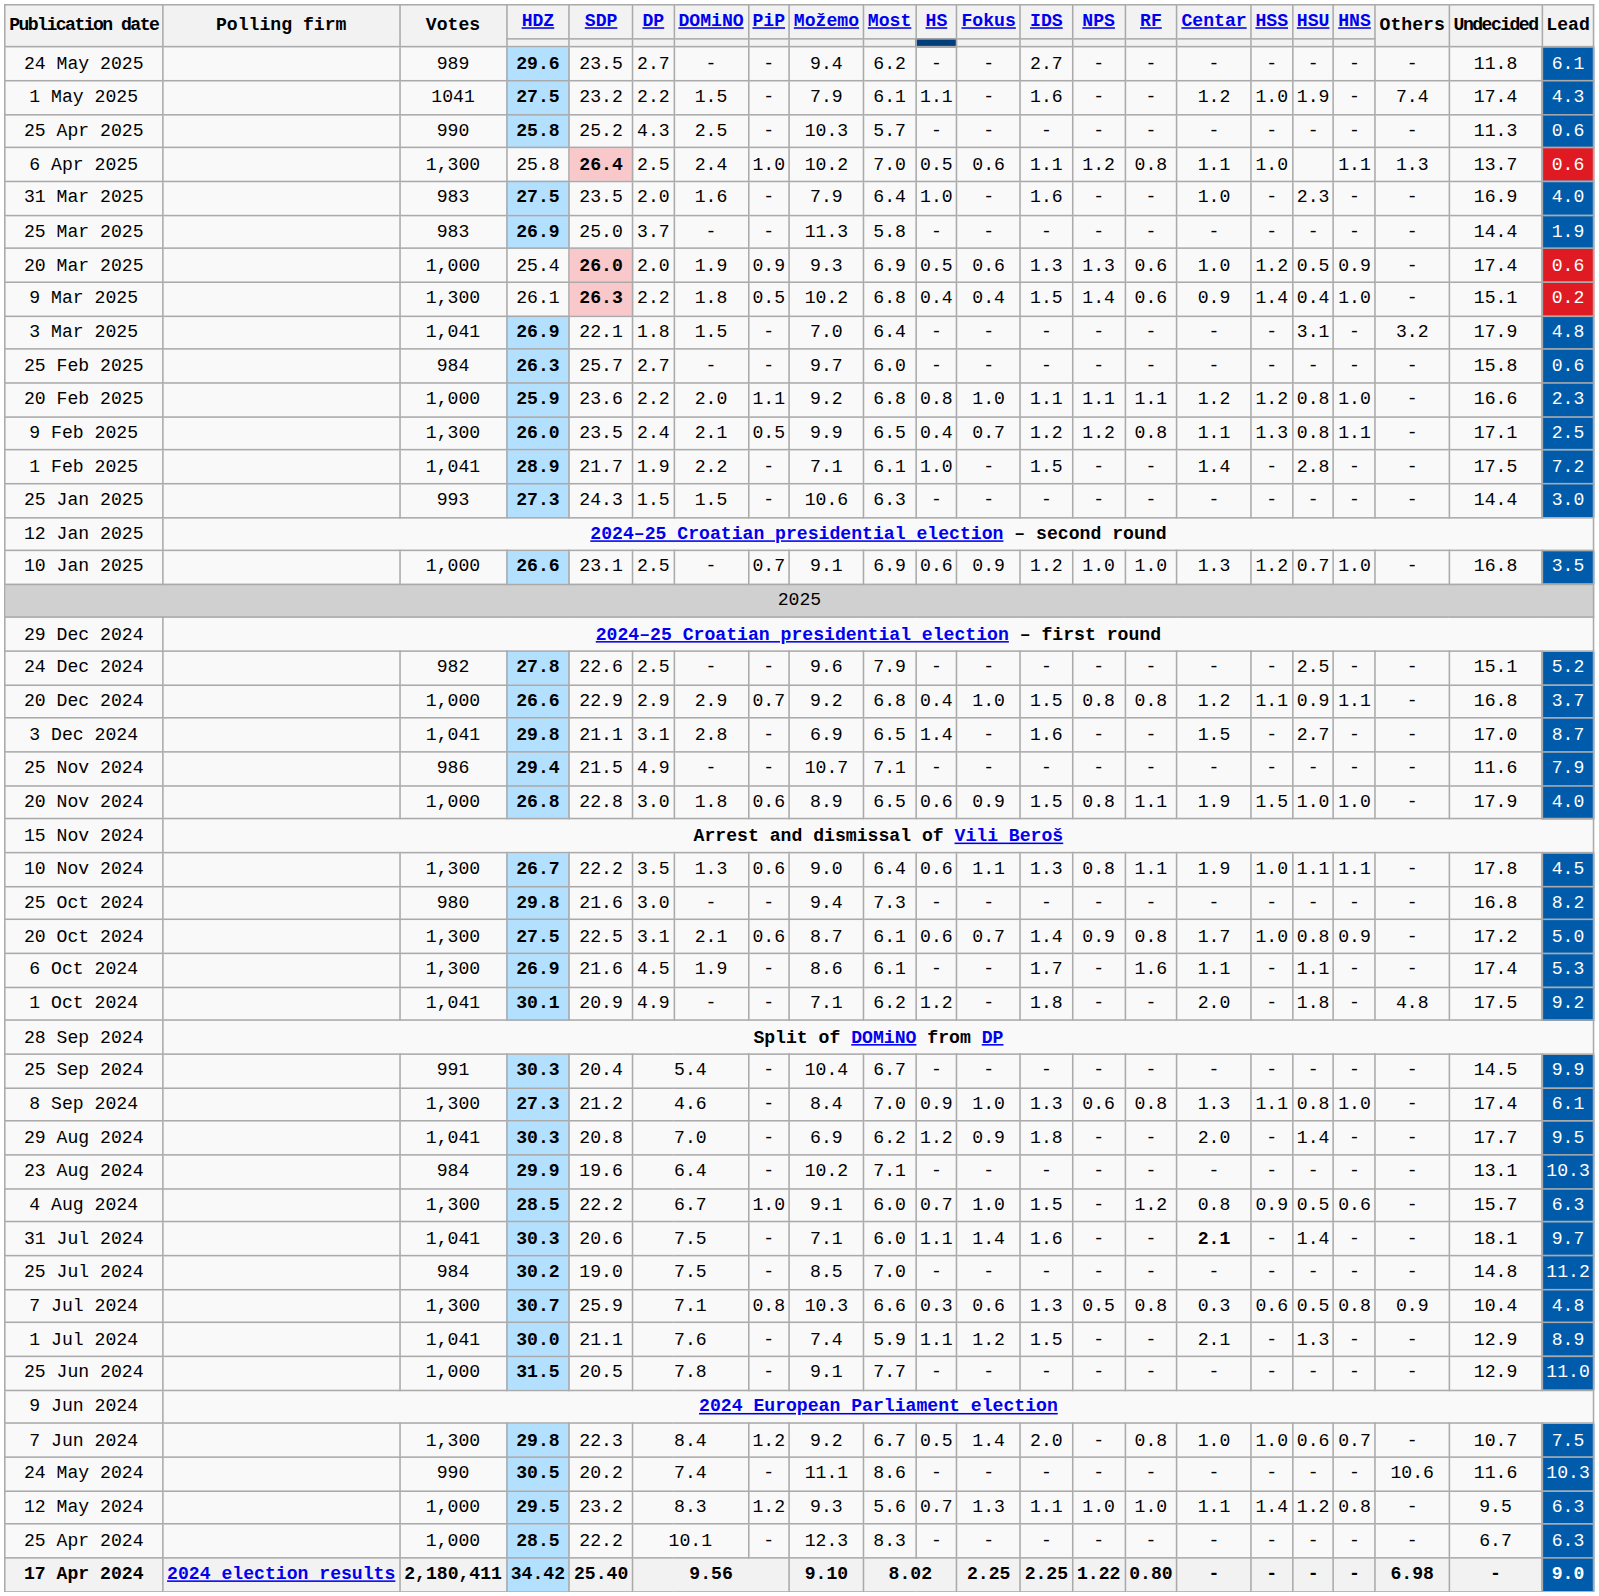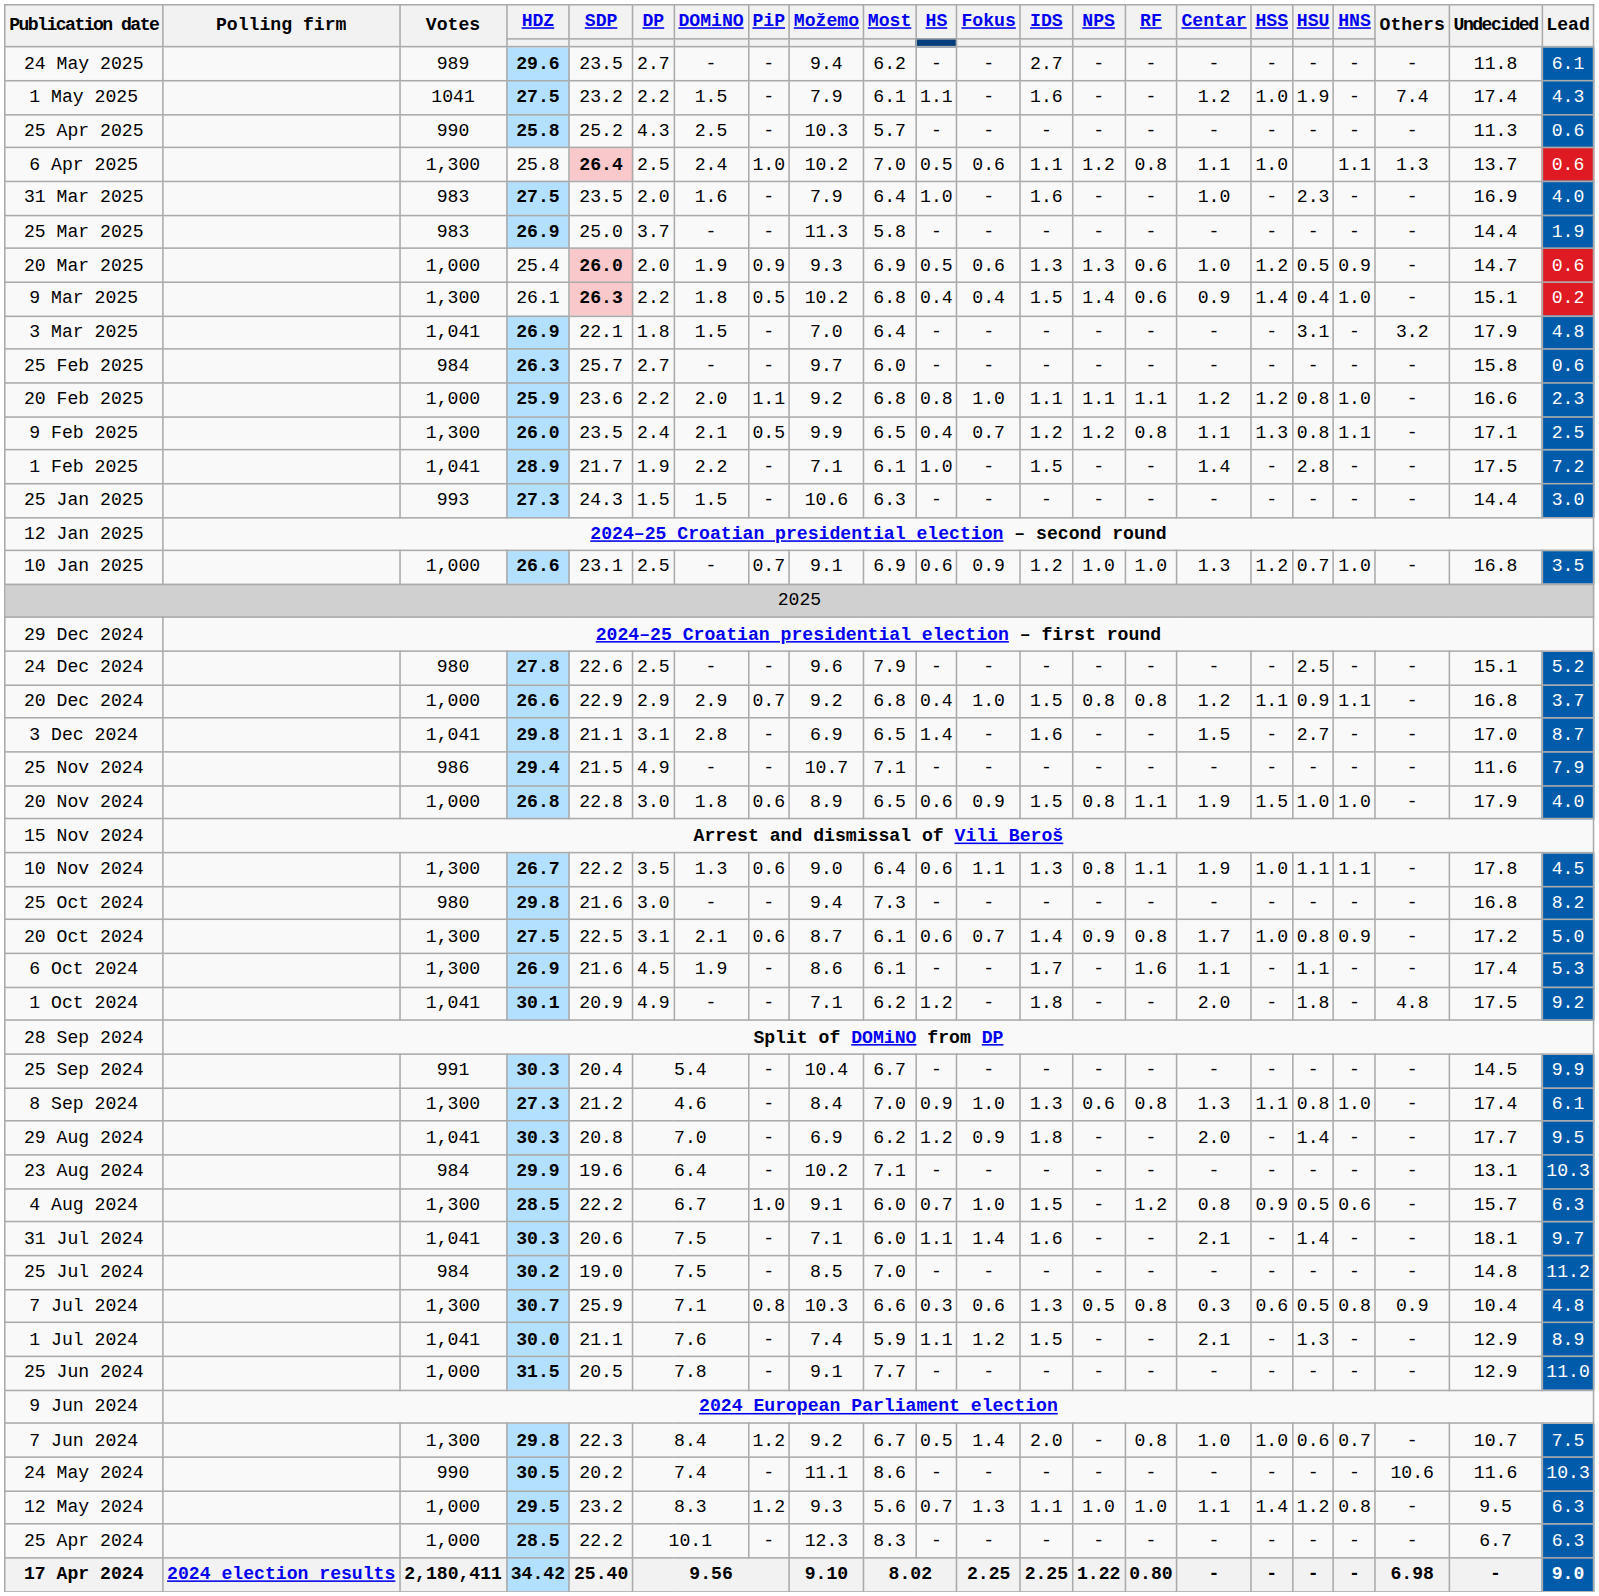(1496, 265) 17.4 -> (1496, 265) 14.7
(453, 668) 982 -> (453, 668) 980
(1214, 1238) bold -> (1214, 1238) normal
